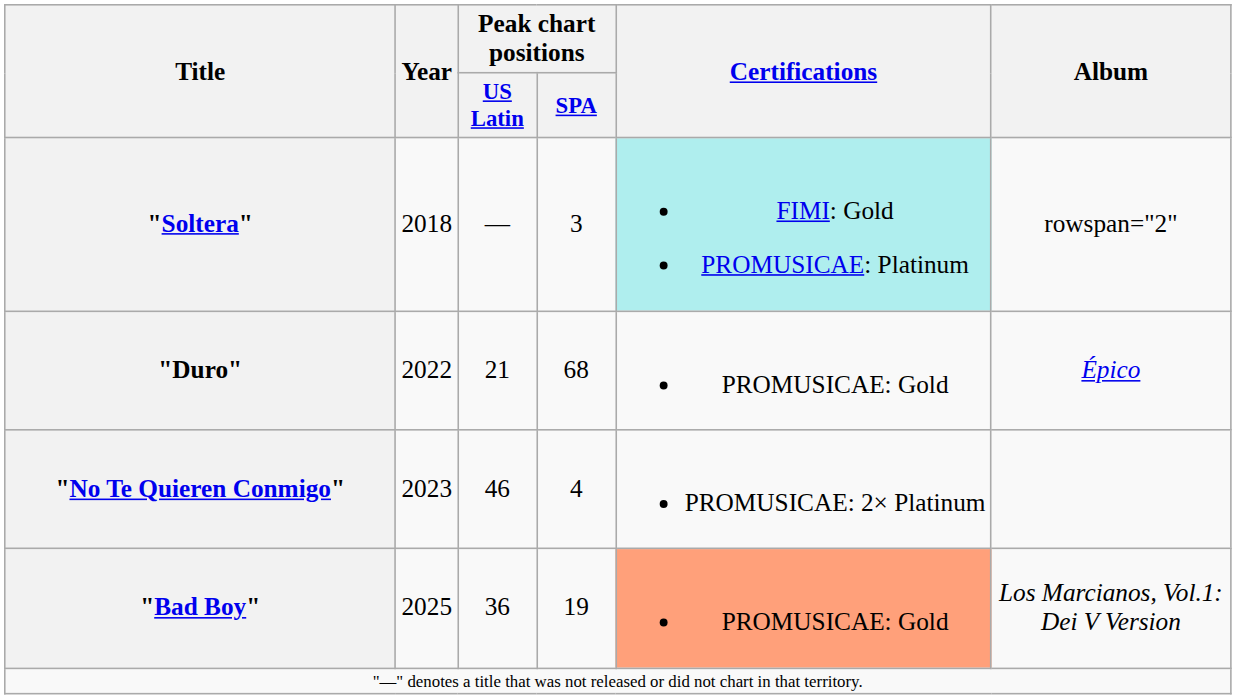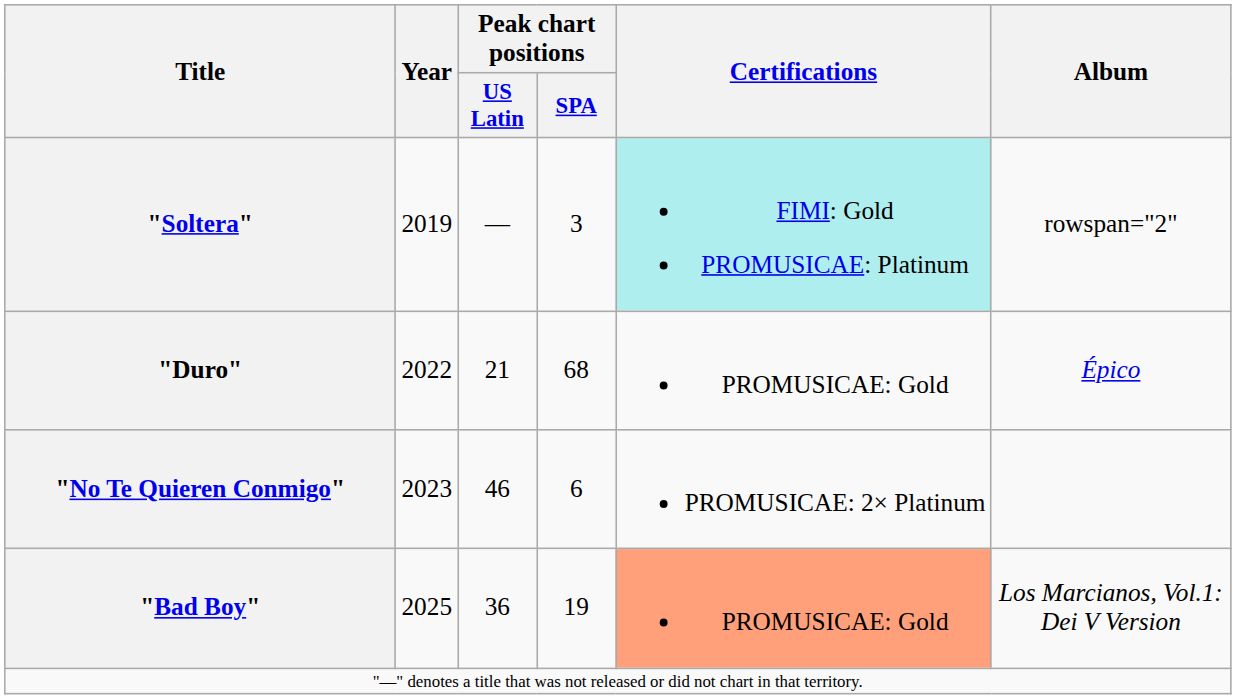(427, 223) 2018 -> (427, 223) 2019
(576, 488) 4 -> (576, 488) 6
